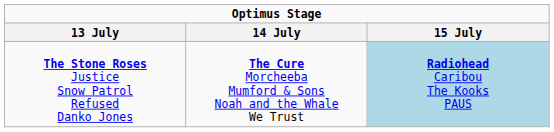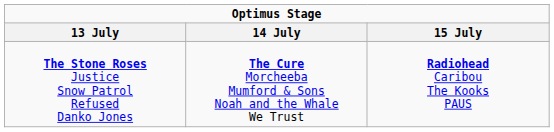(458, 84) lightblue background -> (458, 84) no background
